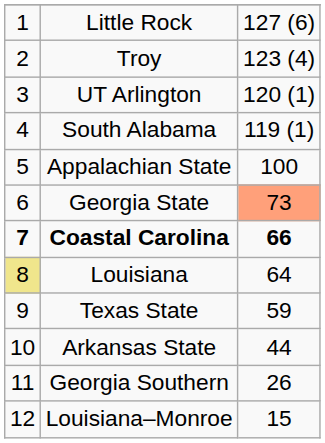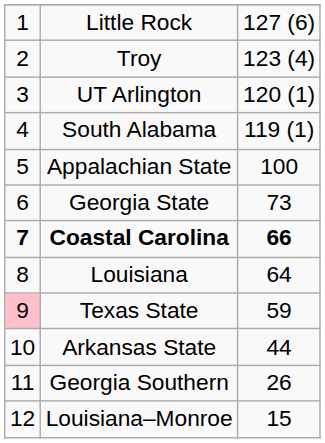(279, 202) lightsalmon background -> (279, 202) no background
(23, 274) khaki background -> (23, 274) no background
(23, 310) no background -> (23, 310) pink background
